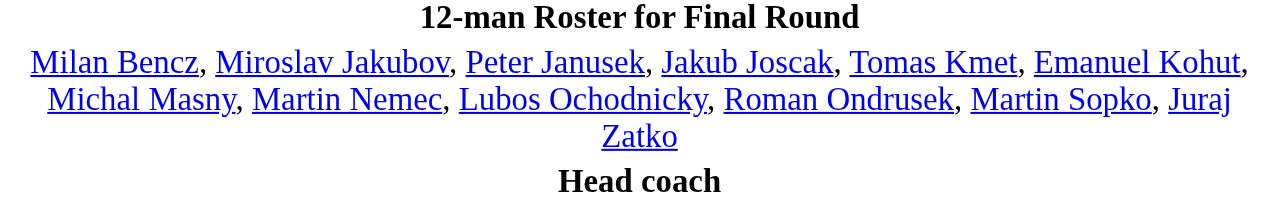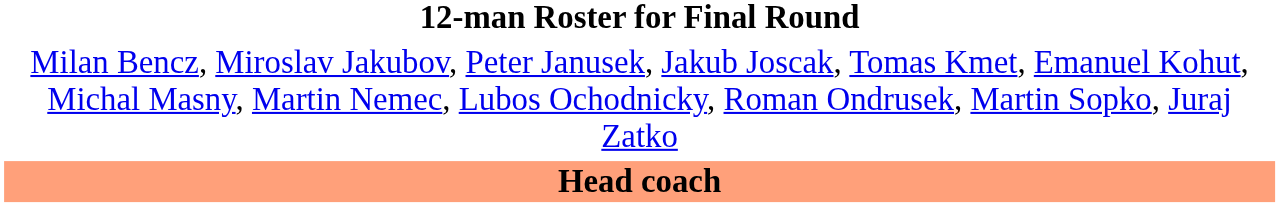(640, 181) no background -> (640, 181) lightsalmon background
